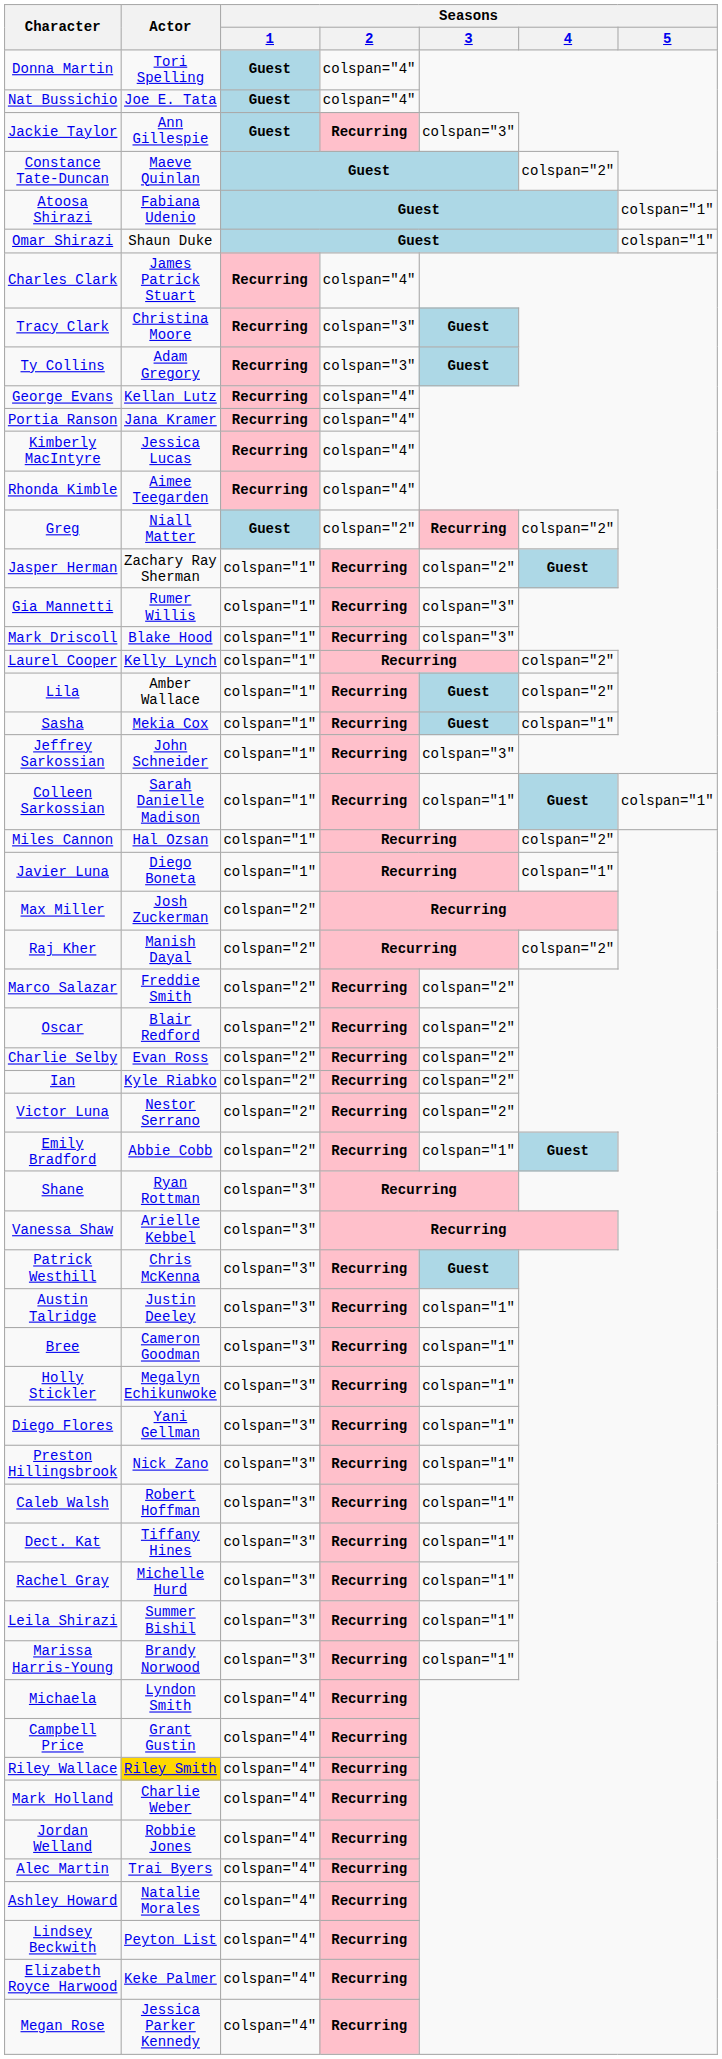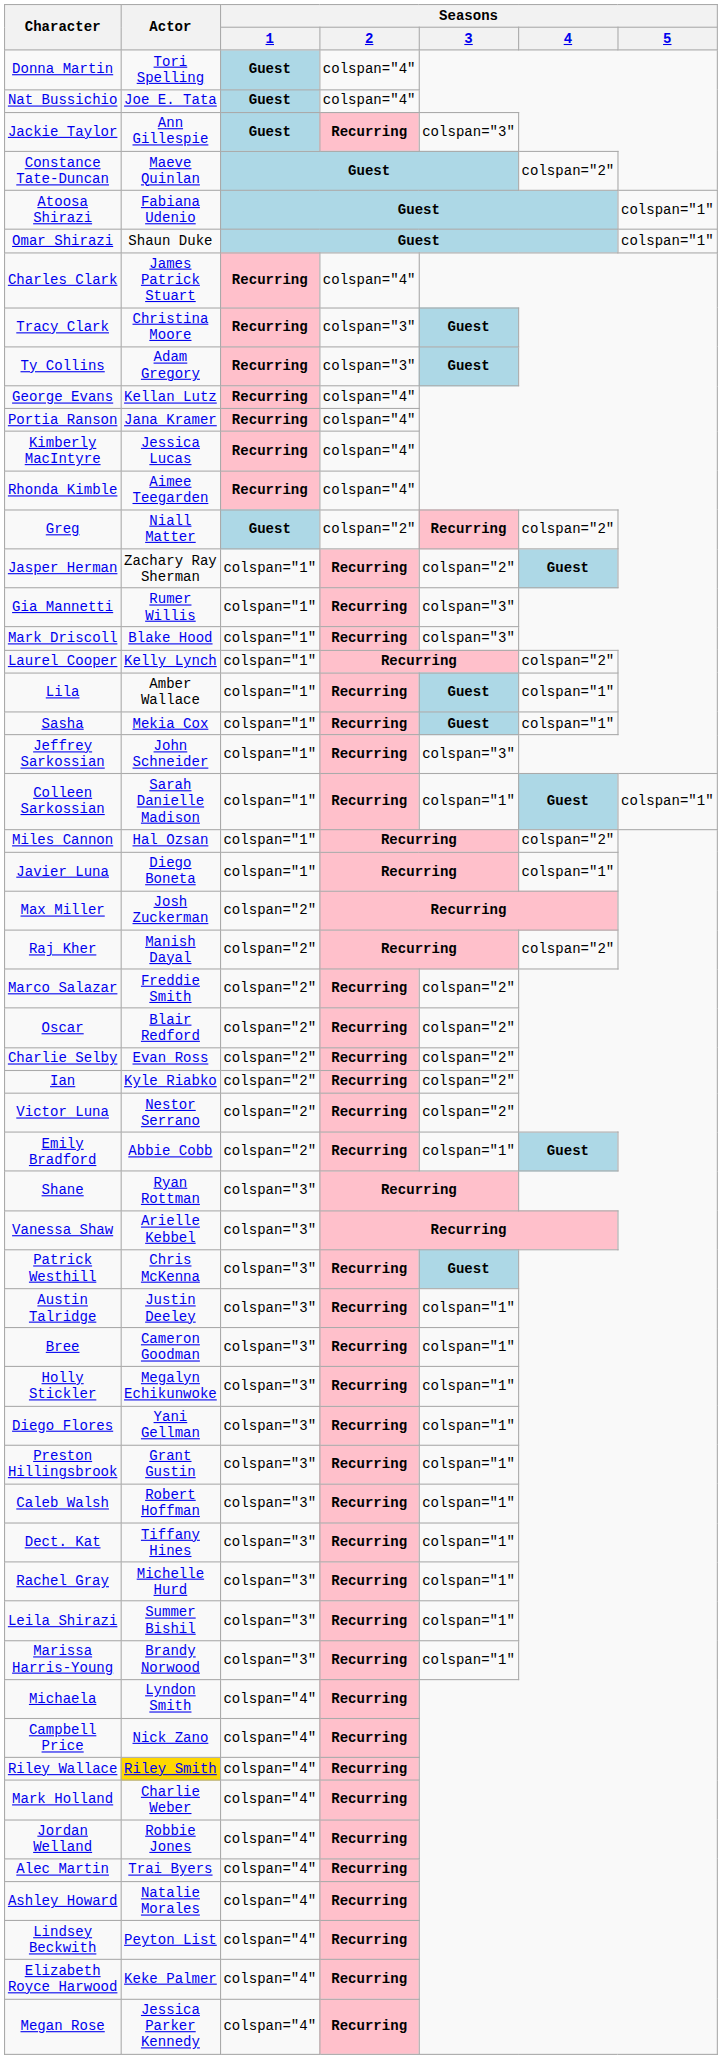(568, 692) colspan="2" -> (568, 692) colspan="1"
(170, 1464) Nick Zano -> (170, 1464) Grant Gustin
(170, 1738) Grant Gustin -> (170, 1738) Nick Zano
